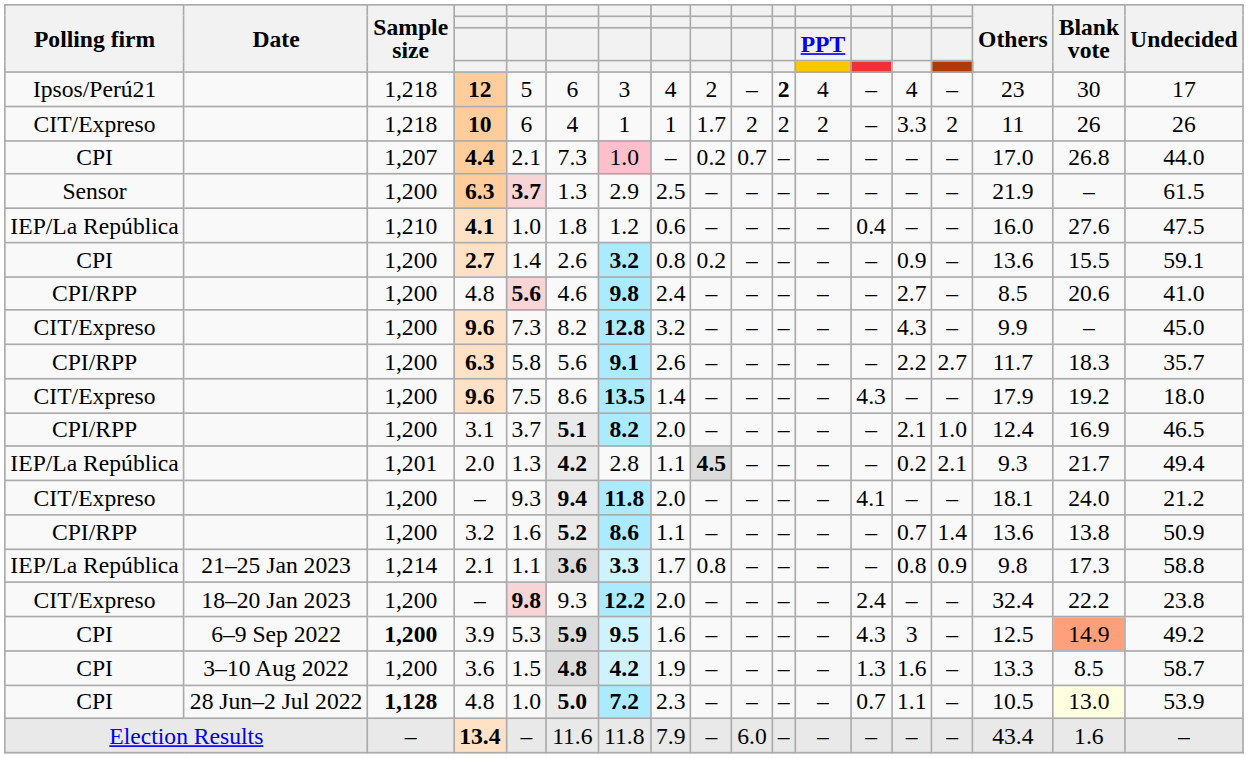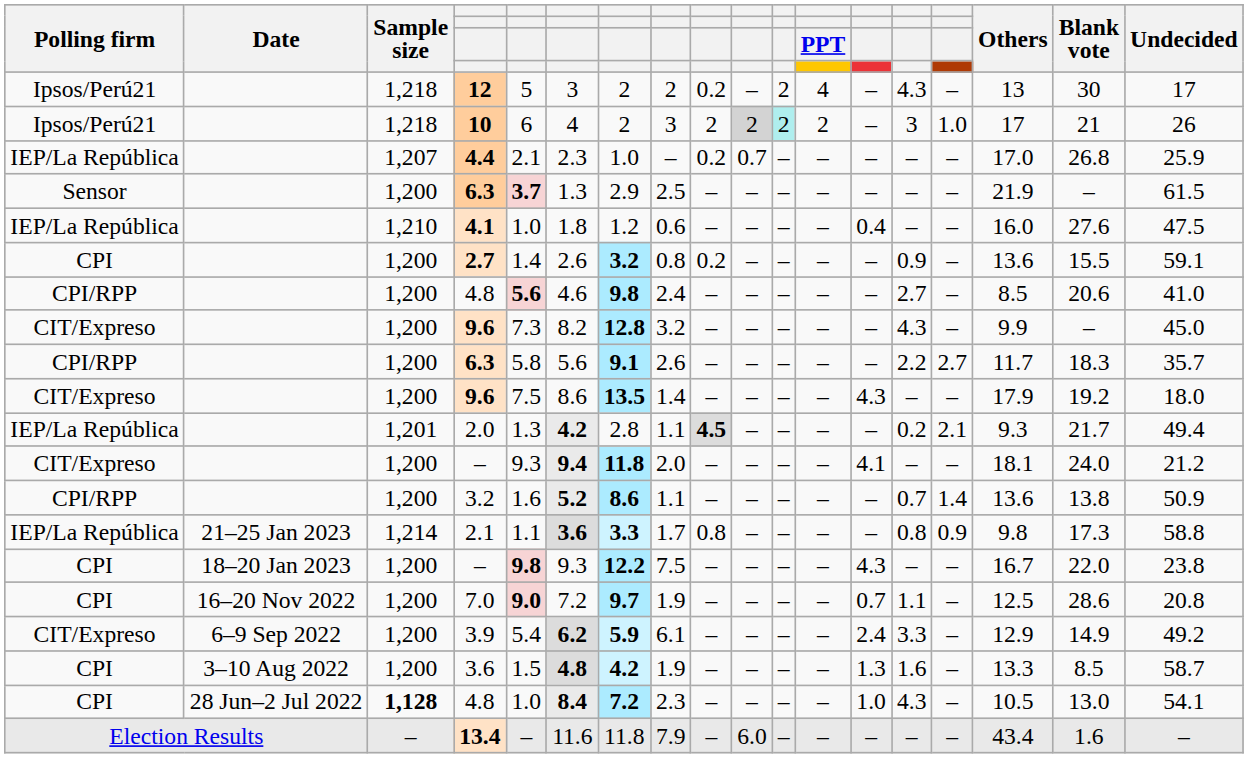(572, 89) 6 -> (572, 89) 3
(624, 89) 3 -> (624, 89) 2
(671, 89) 4 -> (671, 89) 2
(711, 89) 2 -> (711, 89) 0.2
(784, 89) bold -> (784, 89) normal
(912, 89) 4 -> (912, 89) 4.3
(1013, 89) 23 -> (1013, 89) 13
(95, 123) CIT/Expreso -> (95, 123) Ipsos/Perú21
(624, 123) 1 -> (624, 123) 2
(671, 123) 1 -> (671, 123) 3
(711, 123) 1.7 -> (711, 123) 2
(752, 123) no background -> (752, 123) lightgrey background
(784, 123) no background -> (784, 123) paleturquoise background
(912, 123) 3.3 -> (912, 123) 3
(952, 123) 2 -> (952, 123) 1.0
(1013, 123) 11 -> (1013, 123) 17
(1089, 123) 26 -> (1089, 123) 21
(95, 158) CPI -> (95, 158) IEP/La República
(572, 158) 7.3 -> (572, 158) 2.3
(624, 158) pink background -> (624, 158) no background
(1184, 158) 44.0 -> (1184, 158) 25.9
- row: (276, 430)
(95, 600) CIT/Expreso -> (95, 566) CPI
(671, 600) 2.0 -> (671, 566) 7.5
(871, 600) 2.4 -> (871, 566) 4.3
(1013, 600) 32.4 -> (1013, 566) 16.7
(1089, 600) 22.2 -> (1089, 566) 22.0
+ row: (276, 600)
(95, 634) CPI -> (95, 634) CIT/Expreso
(411, 634) bold -> (411, 634) normal
(526, 634) 5.3 -> (526, 634) 5.4
(572, 634) 5.9 -> (572, 634) 6.2
(624, 634) 9.5 -> (624, 634) 5.9
(671, 634) 1.6 -> (671, 634) 6.1
(871, 634) 4.3 -> (871, 634) 2.4
(912, 634) 3 -> (912, 634) 3.3
(1013, 634) 12.5 -> (1013, 634) 12.9
(1089, 634) lightsalmon background -> (1089, 634) no background
(572, 702) 5.0 -> (572, 702) 8.4
(871, 702) 0.7 -> (871, 702) 1.0
(912, 702) 1.1 -> (912, 702) 4.3
(1089, 702) lightyellow background -> (1089, 702) no background
(1184, 702) 53.9 -> (1184, 702) 54.1
